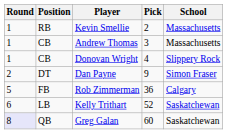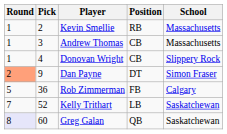columns swapped: (153, 12) <-> (54, 12)
(9, 74) no background -> (9, 74) lightsalmon background
(9, 105) 6 -> (9, 105) 7
